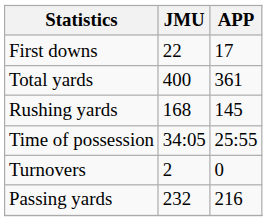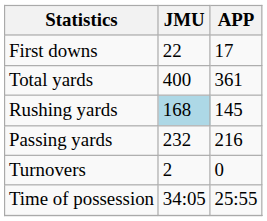(177, 110) no background -> (177, 110) lightblue background
rows swapped: (61, 200) <-> (82, 140)
